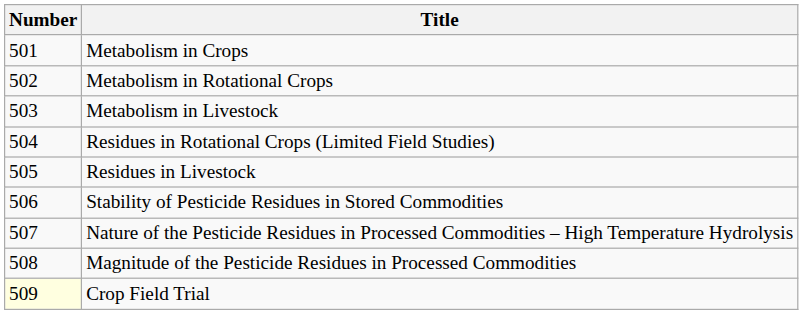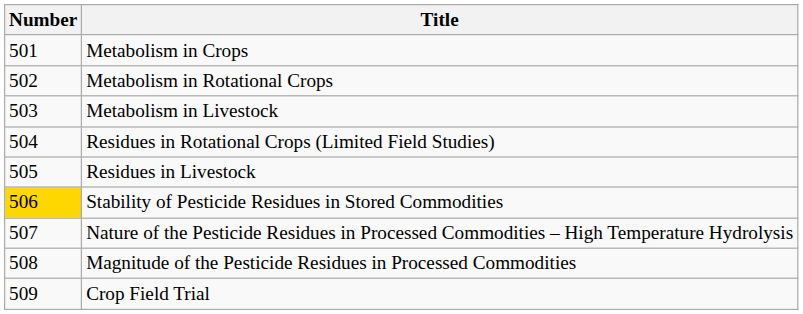(23, 202) no background -> (23, 202) gold background
(23, 293) lightyellow background -> (23, 293) no background
